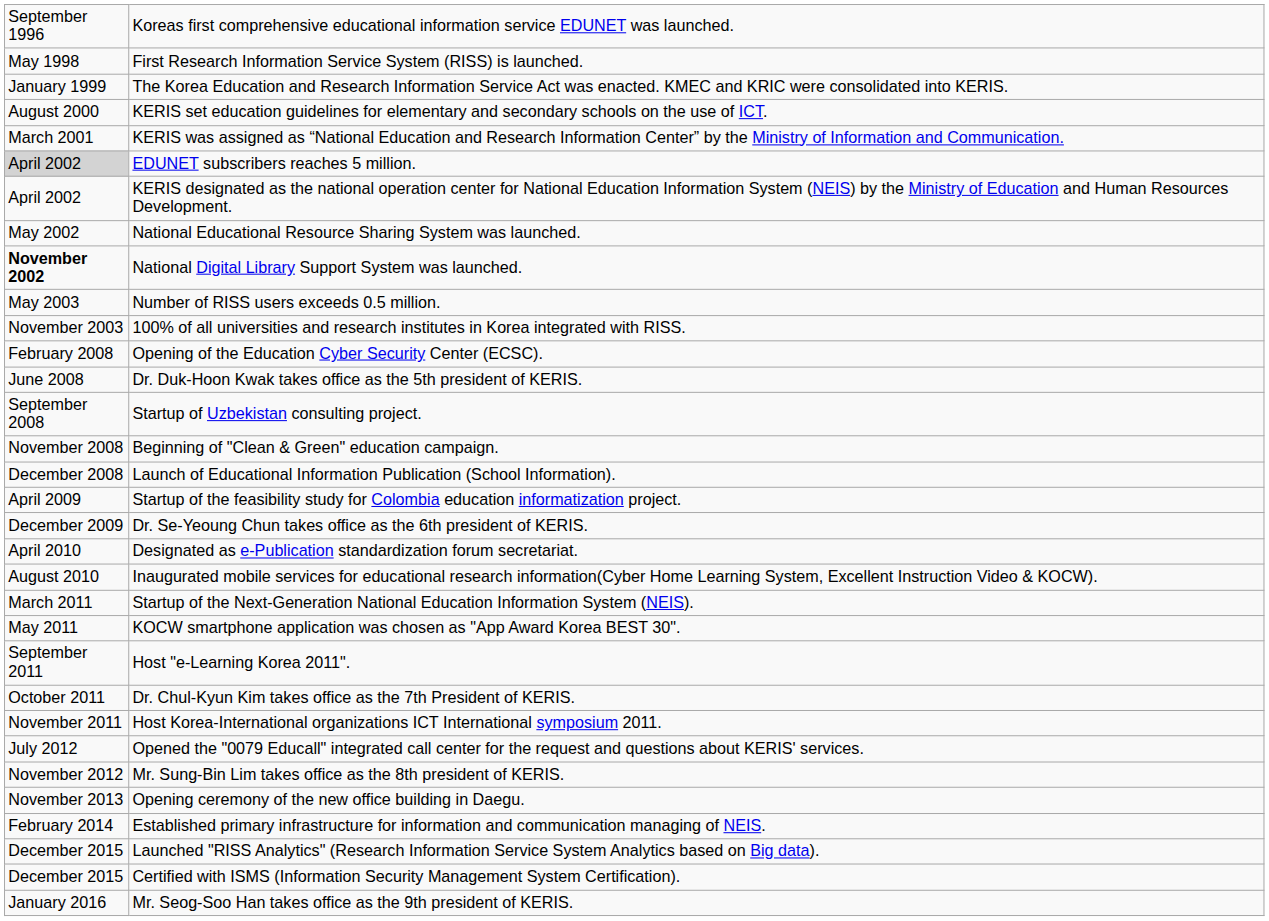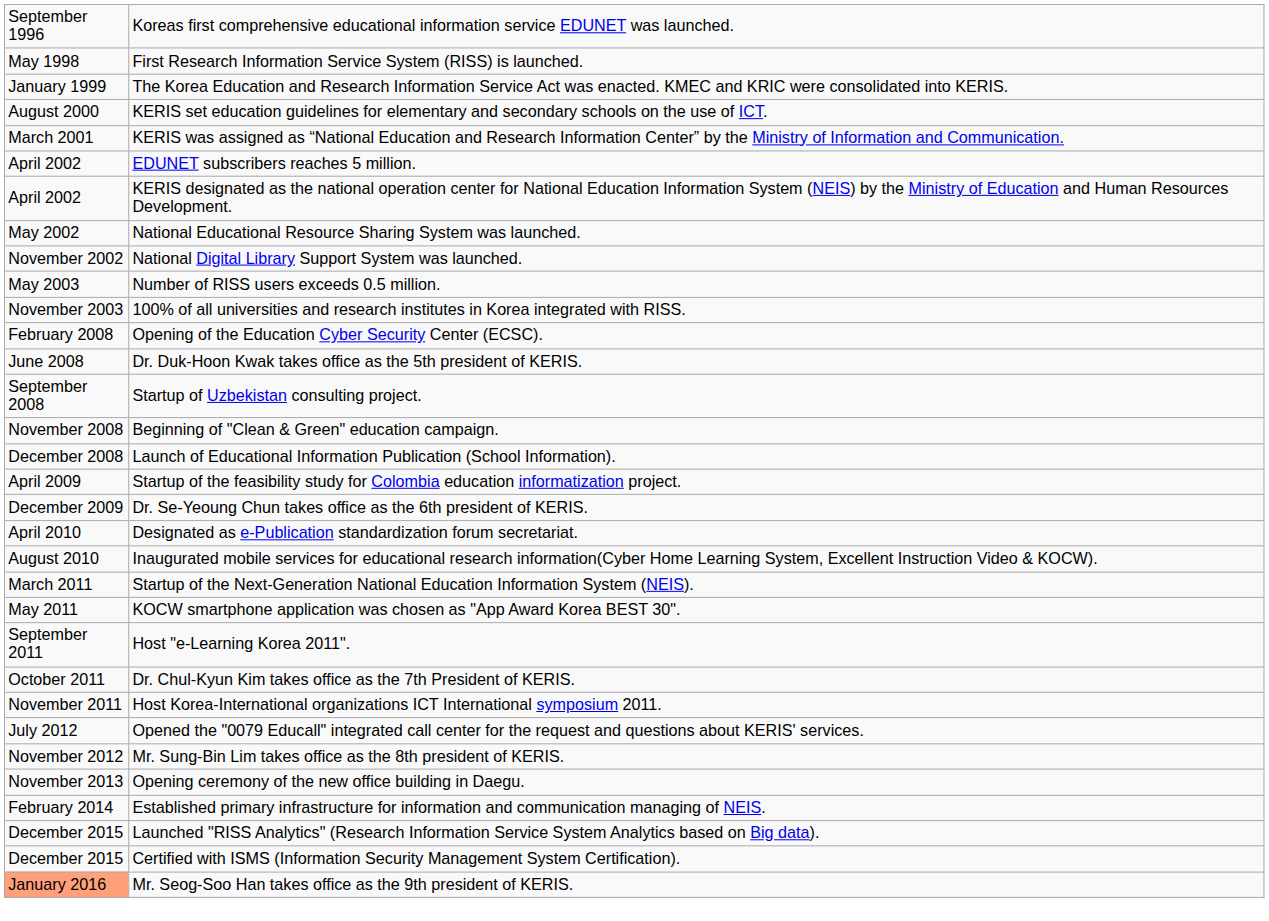(45, 163) lightgrey background -> (45, 163) no background
(48, 267) bold -> (66, 258) normal
(57, 902) no background -> (57, 884) lightsalmon background
